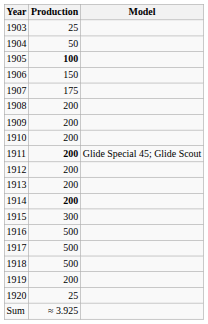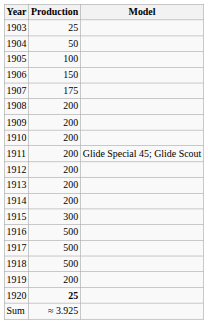(71, 59) bold -> (71, 59) normal
(71, 153) bold -> (71, 153) normal
(71, 201) bold -> (71, 201) normal
(73, 295) normal -> (73, 295) bold
